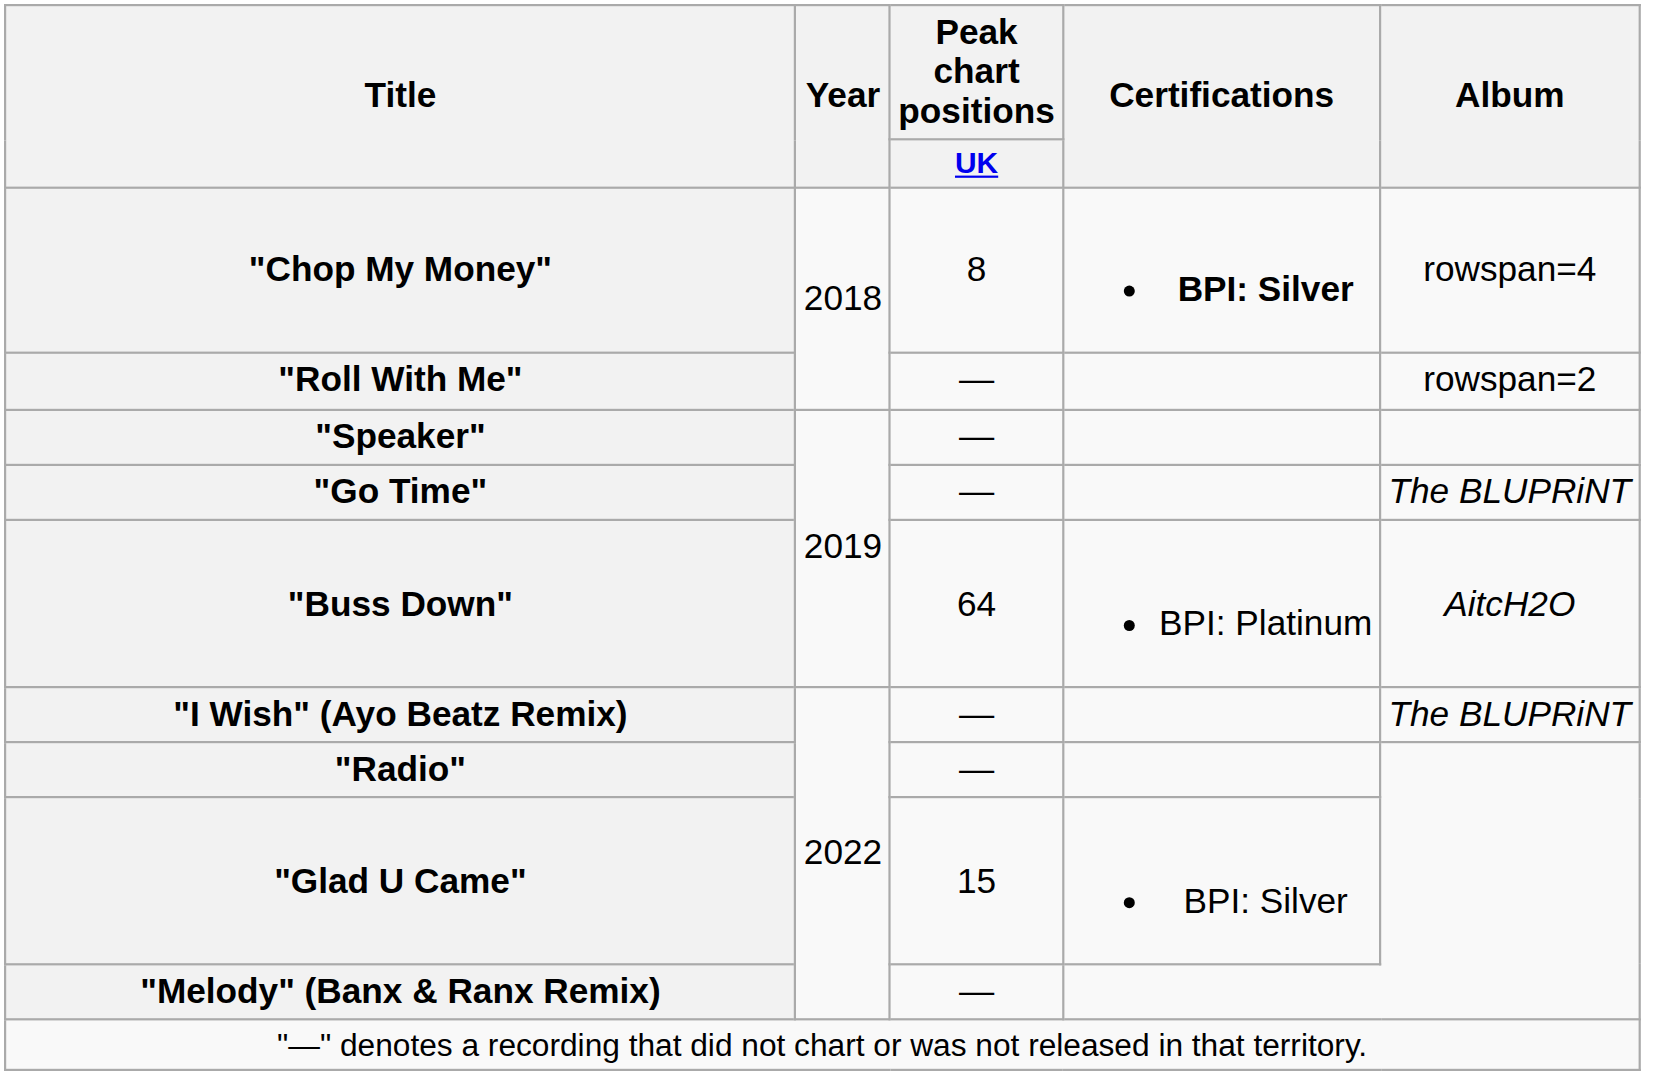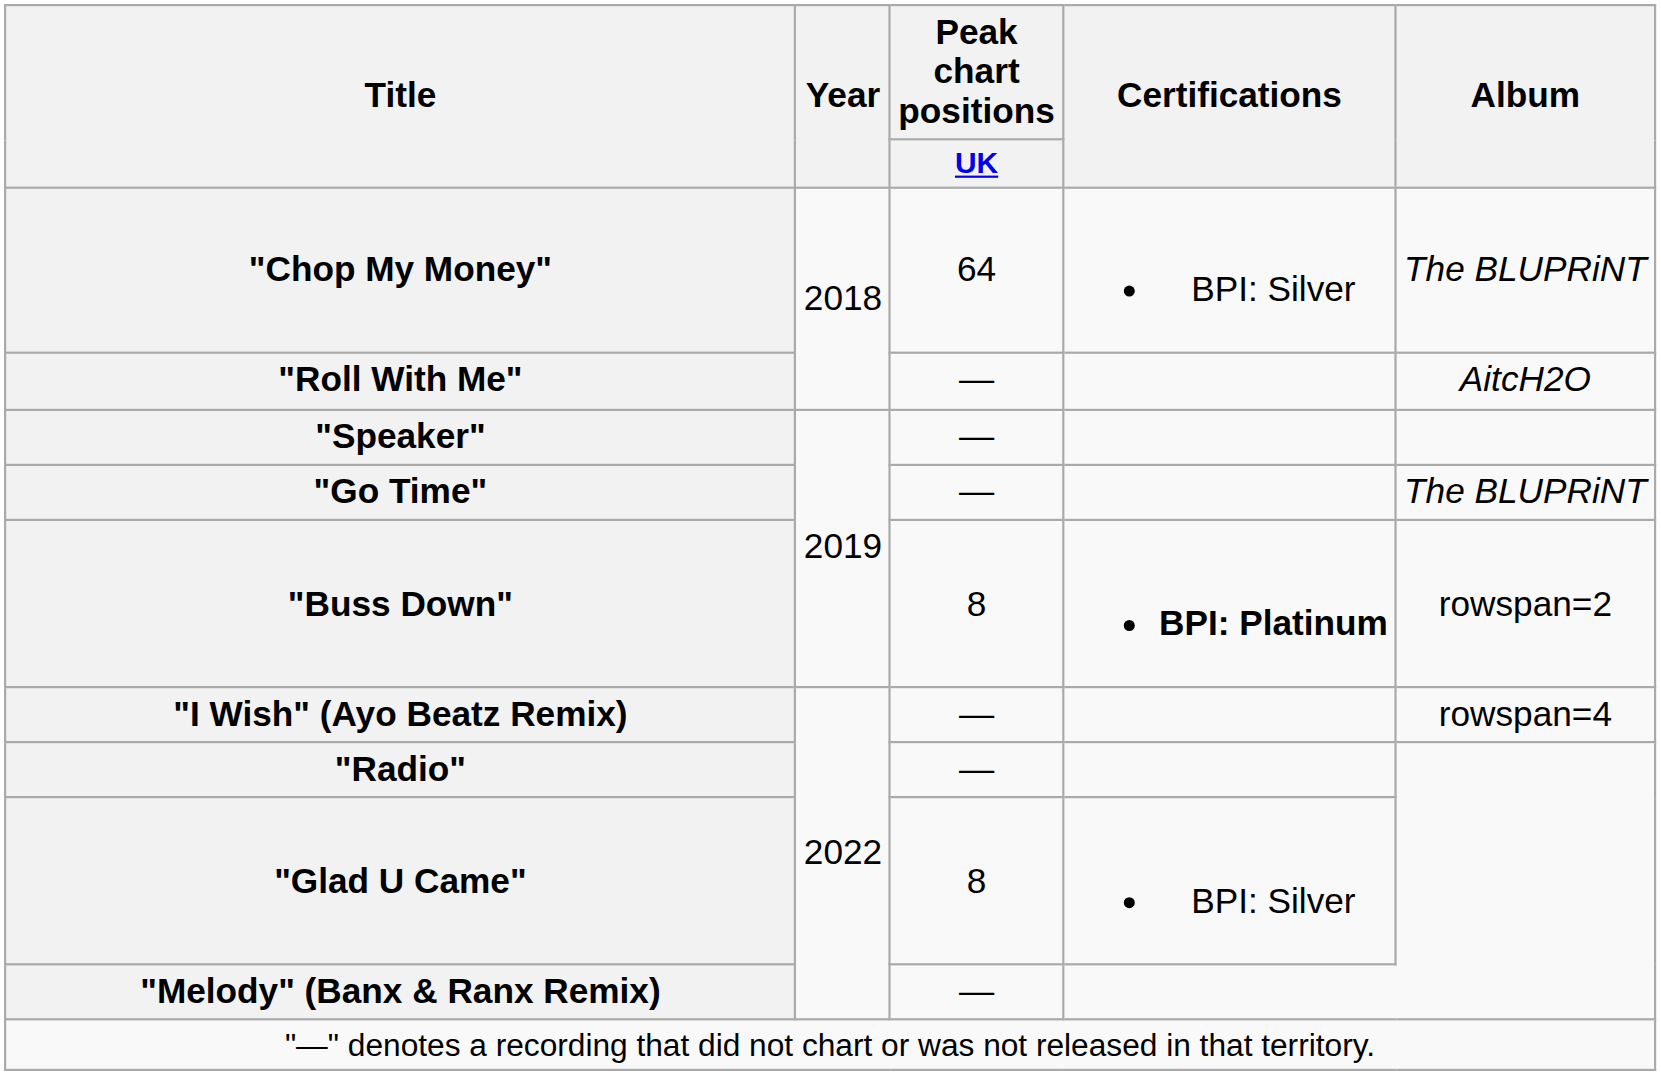(977, 269) 8 -> (977, 269) 64
(1222, 290) bold -> (1229, 290) normal
(1510, 269) rowspan=4 -> (1525, 269) The BLUPRiNT
(1510, 380) rowspan=2 -> (1525, 380) AitcH2O
(977, 602) 64 -> (977, 602) 8
(1222, 623) normal -> (1229, 623) bold
(1510, 602) AitcH2O -> (1525, 602) rowspan=2
(1510, 713) The BLUPRiNT -> (1525, 713) rowspan=4
(977, 880) 15 -> (977, 880) 8
